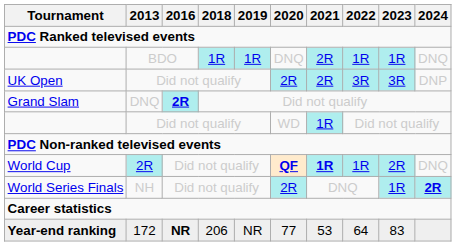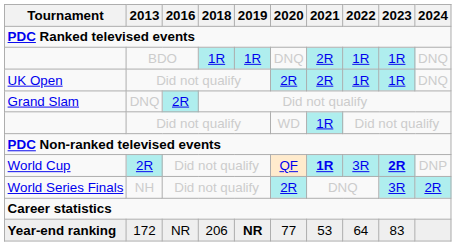(361, 80) 3R -> (361, 80) 1R
(397, 80) 3R -> (397, 80) 1R
(433, 80) DNP -> (433, 80) DNQ
(181, 101) bold -> (181, 101) normal
(289, 166) bold -> (289, 166) normal
(361, 166) 1R -> (361, 166) 3R
(397, 166) normal -> (397, 166) bold
(433, 166) DNQ -> (433, 166) DNP
(397, 187) 1R -> (397, 187) 3R
(433, 187) bold -> (433, 187) normal
(181, 230) bold -> (181, 230) normal
(253, 230) normal -> (253, 230) bold
